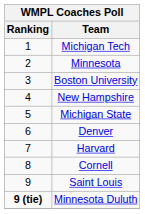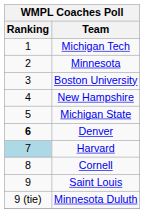(28, 132) normal -> (28, 132) bold
(28, 149) no background -> (28, 149) lightblue background
(28, 200) bold -> (28, 200) normal
